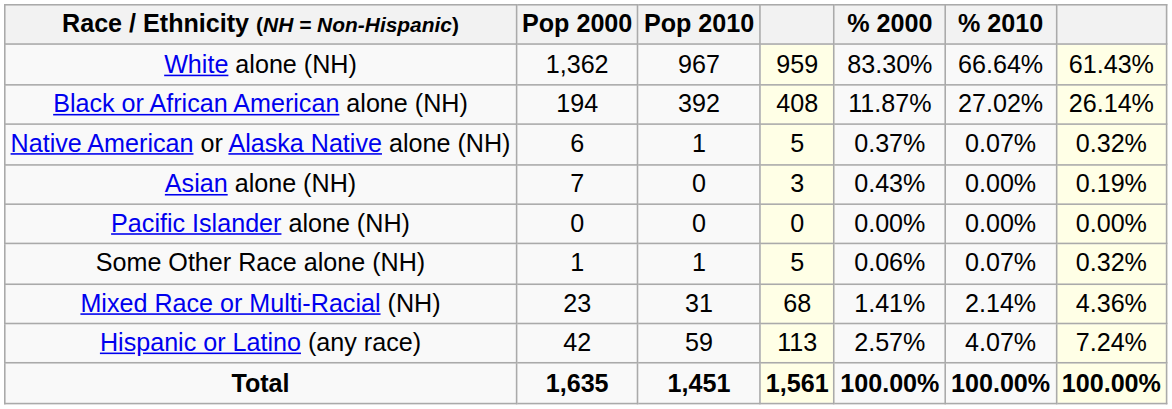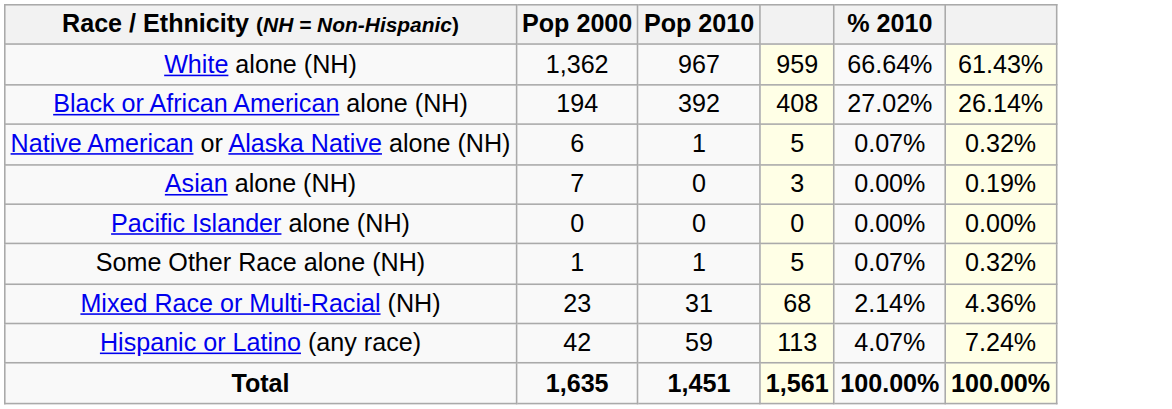- column: (890, 24)
